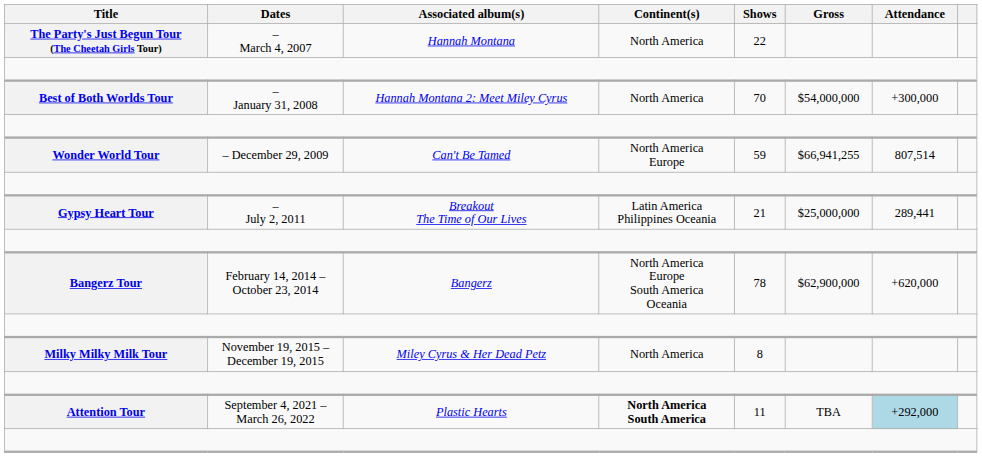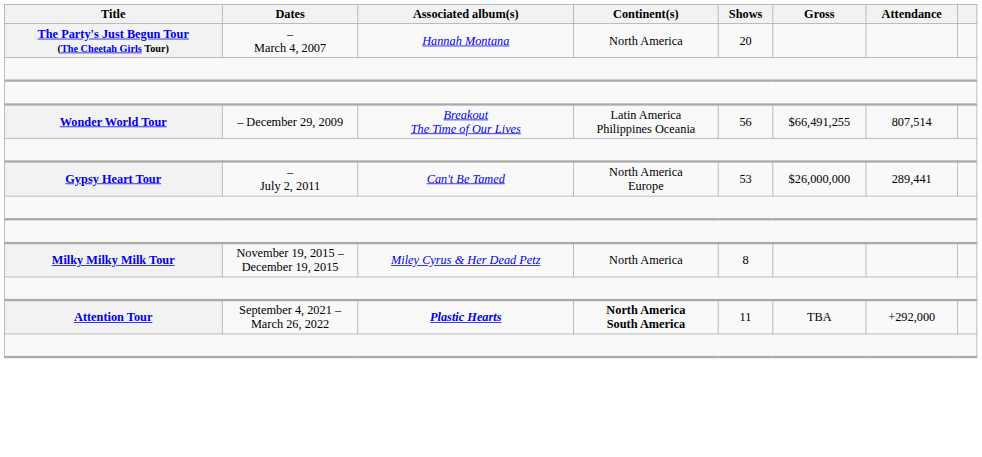(760, 40) 22 -> (746, 40) 20
- row: (106, 98)
(471, 155) Can't Be Tamed -> (466, 121) Breakout The Time of Our Lives
(667, 155) North America Europe -> (646, 121) Latin America Philippines Oceania
(760, 155) 59 -> (746, 121) 56
(829, 155) $66,941,255 -> (819, 121) $66,491,255
(471, 212) Breakout The Time of Our Lives -> (466, 179) Can't Be Tamed
(667, 212) Latin America Philippines Oceania -> (646, 179) North America Europe
(760, 212) 21 -> (746, 179) 53
(829, 212) $25,000,000 -> (819, 179) $26,000,000
- row: (106, 283)
(471, 412) normal -> (466, 317) bold
(915, 412) lightblue background -> (912, 317) no background
